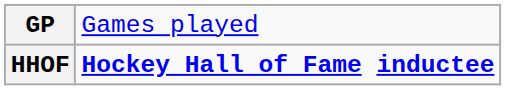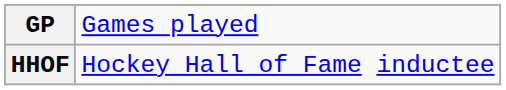(288, 65) bold -> (288, 65) normal
